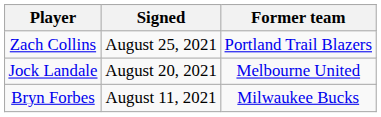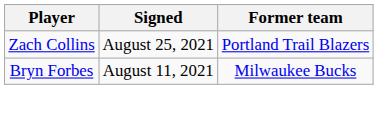- row: (53, 71)
